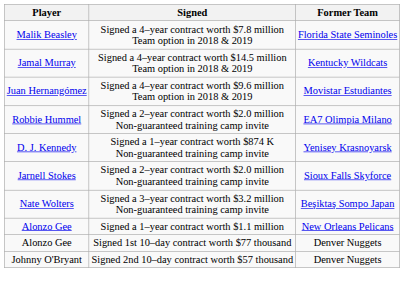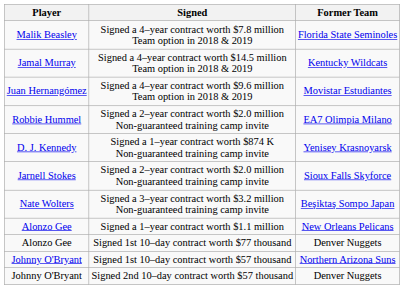+ row: (192, 259)
